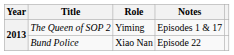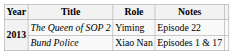(190, 27) Episodes 1 & 17 -> (179, 27) Episode 22
(179, 43) Episode 22 -> (190, 43) Episodes 1 & 17
